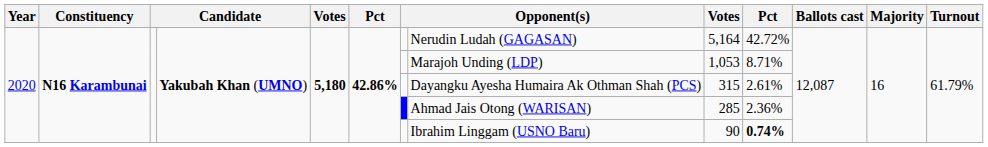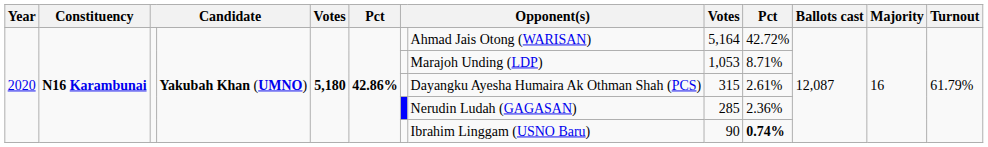(494, 39) Nerudin Ludah (GAGASAN) -> (501, 39) Ahmad Jais Otong (WARISAN)
(501, 108) Ahmad Jais Otong (WARISAN) -> (494, 108) Nerudin Ludah (GAGASAN)
